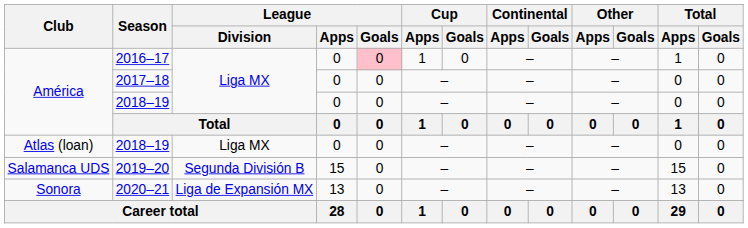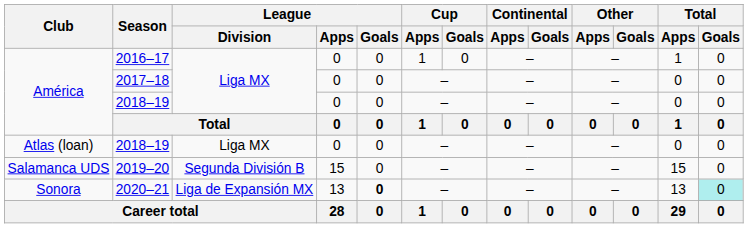(379, 59) pink background -> (379, 59) no background
(379, 189) normal -> (379, 189) bold
(721, 189) no background -> (721, 189) paleturquoise background
